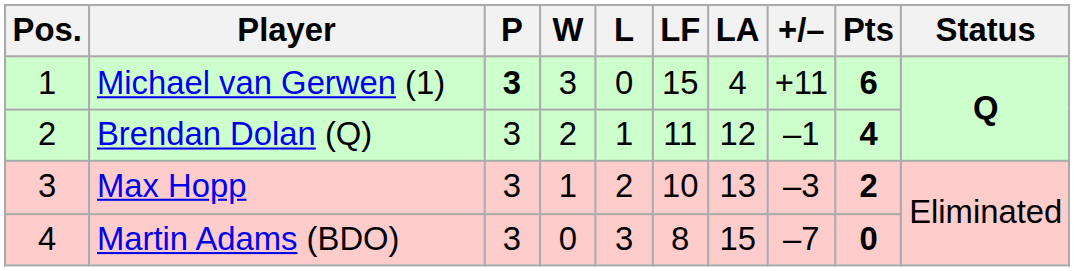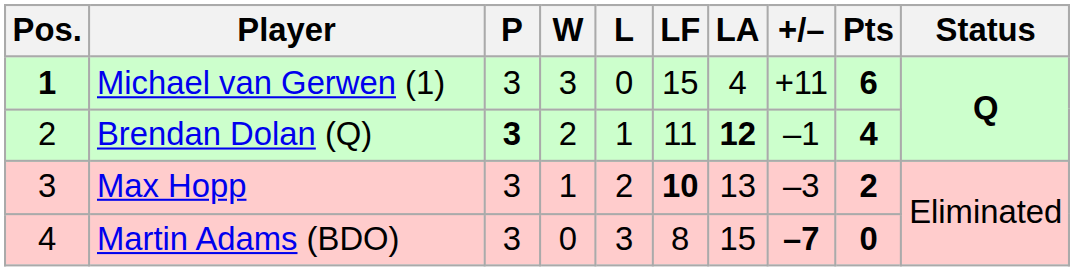(47, 82) normal -> (47, 82) bold
(512, 82) bold -> (512, 82) normal
(512, 134) normal -> (512, 134) bold
(738, 134) normal -> (738, 134) bold
(680, 186) normal -> (680, 186) bold
(801, 238) normal -> (801, 238) bold
